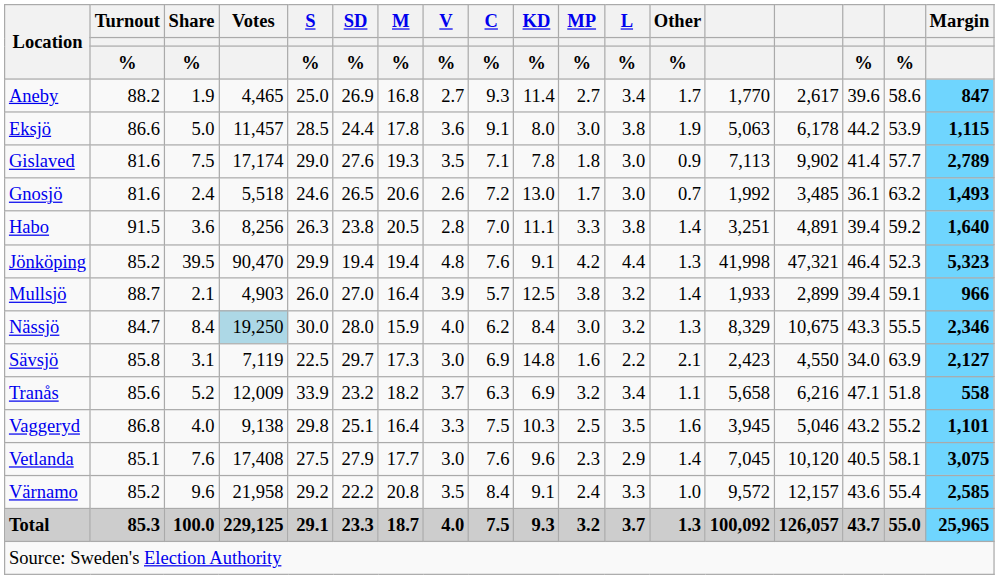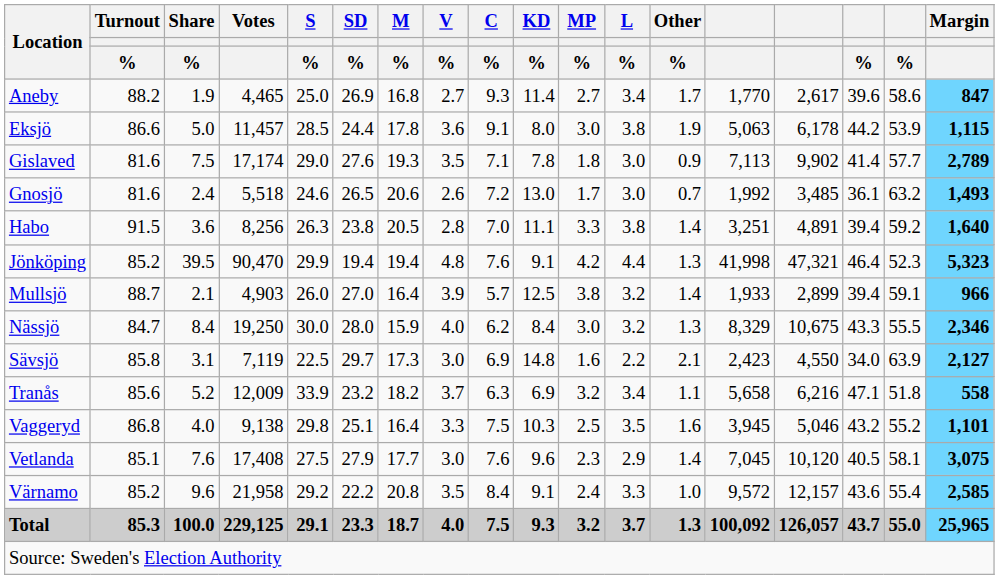(258, 326) lightblue background -> (258, 326) no background
